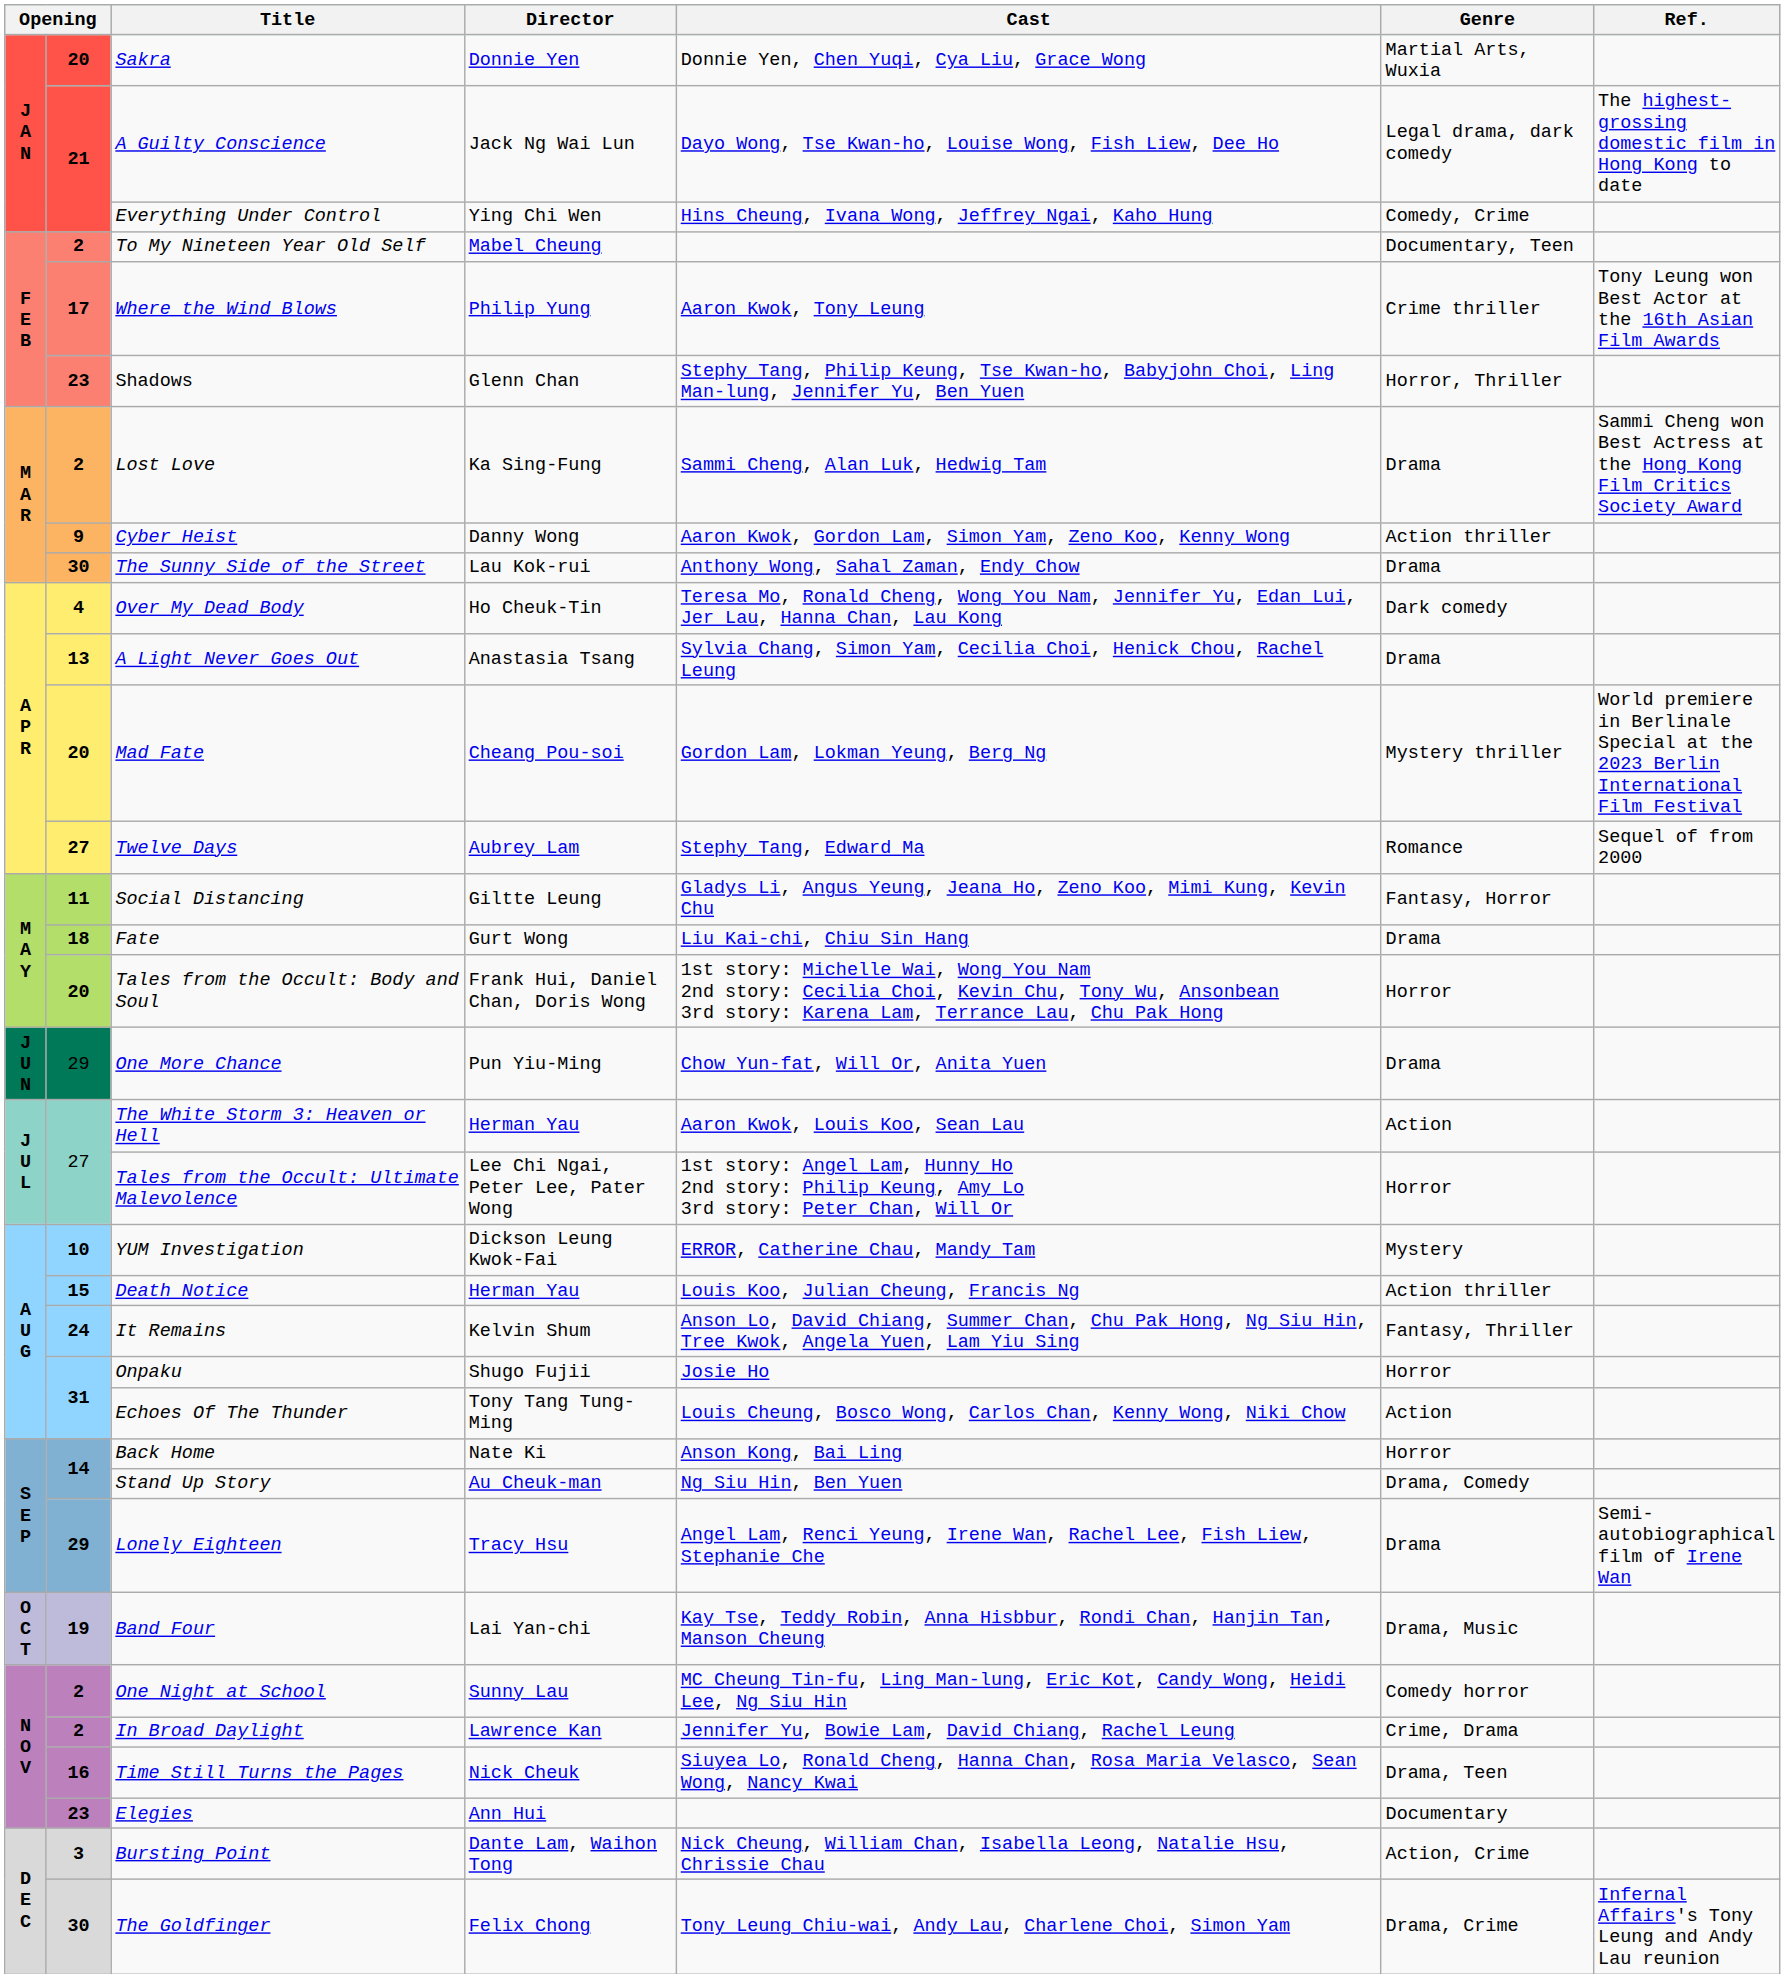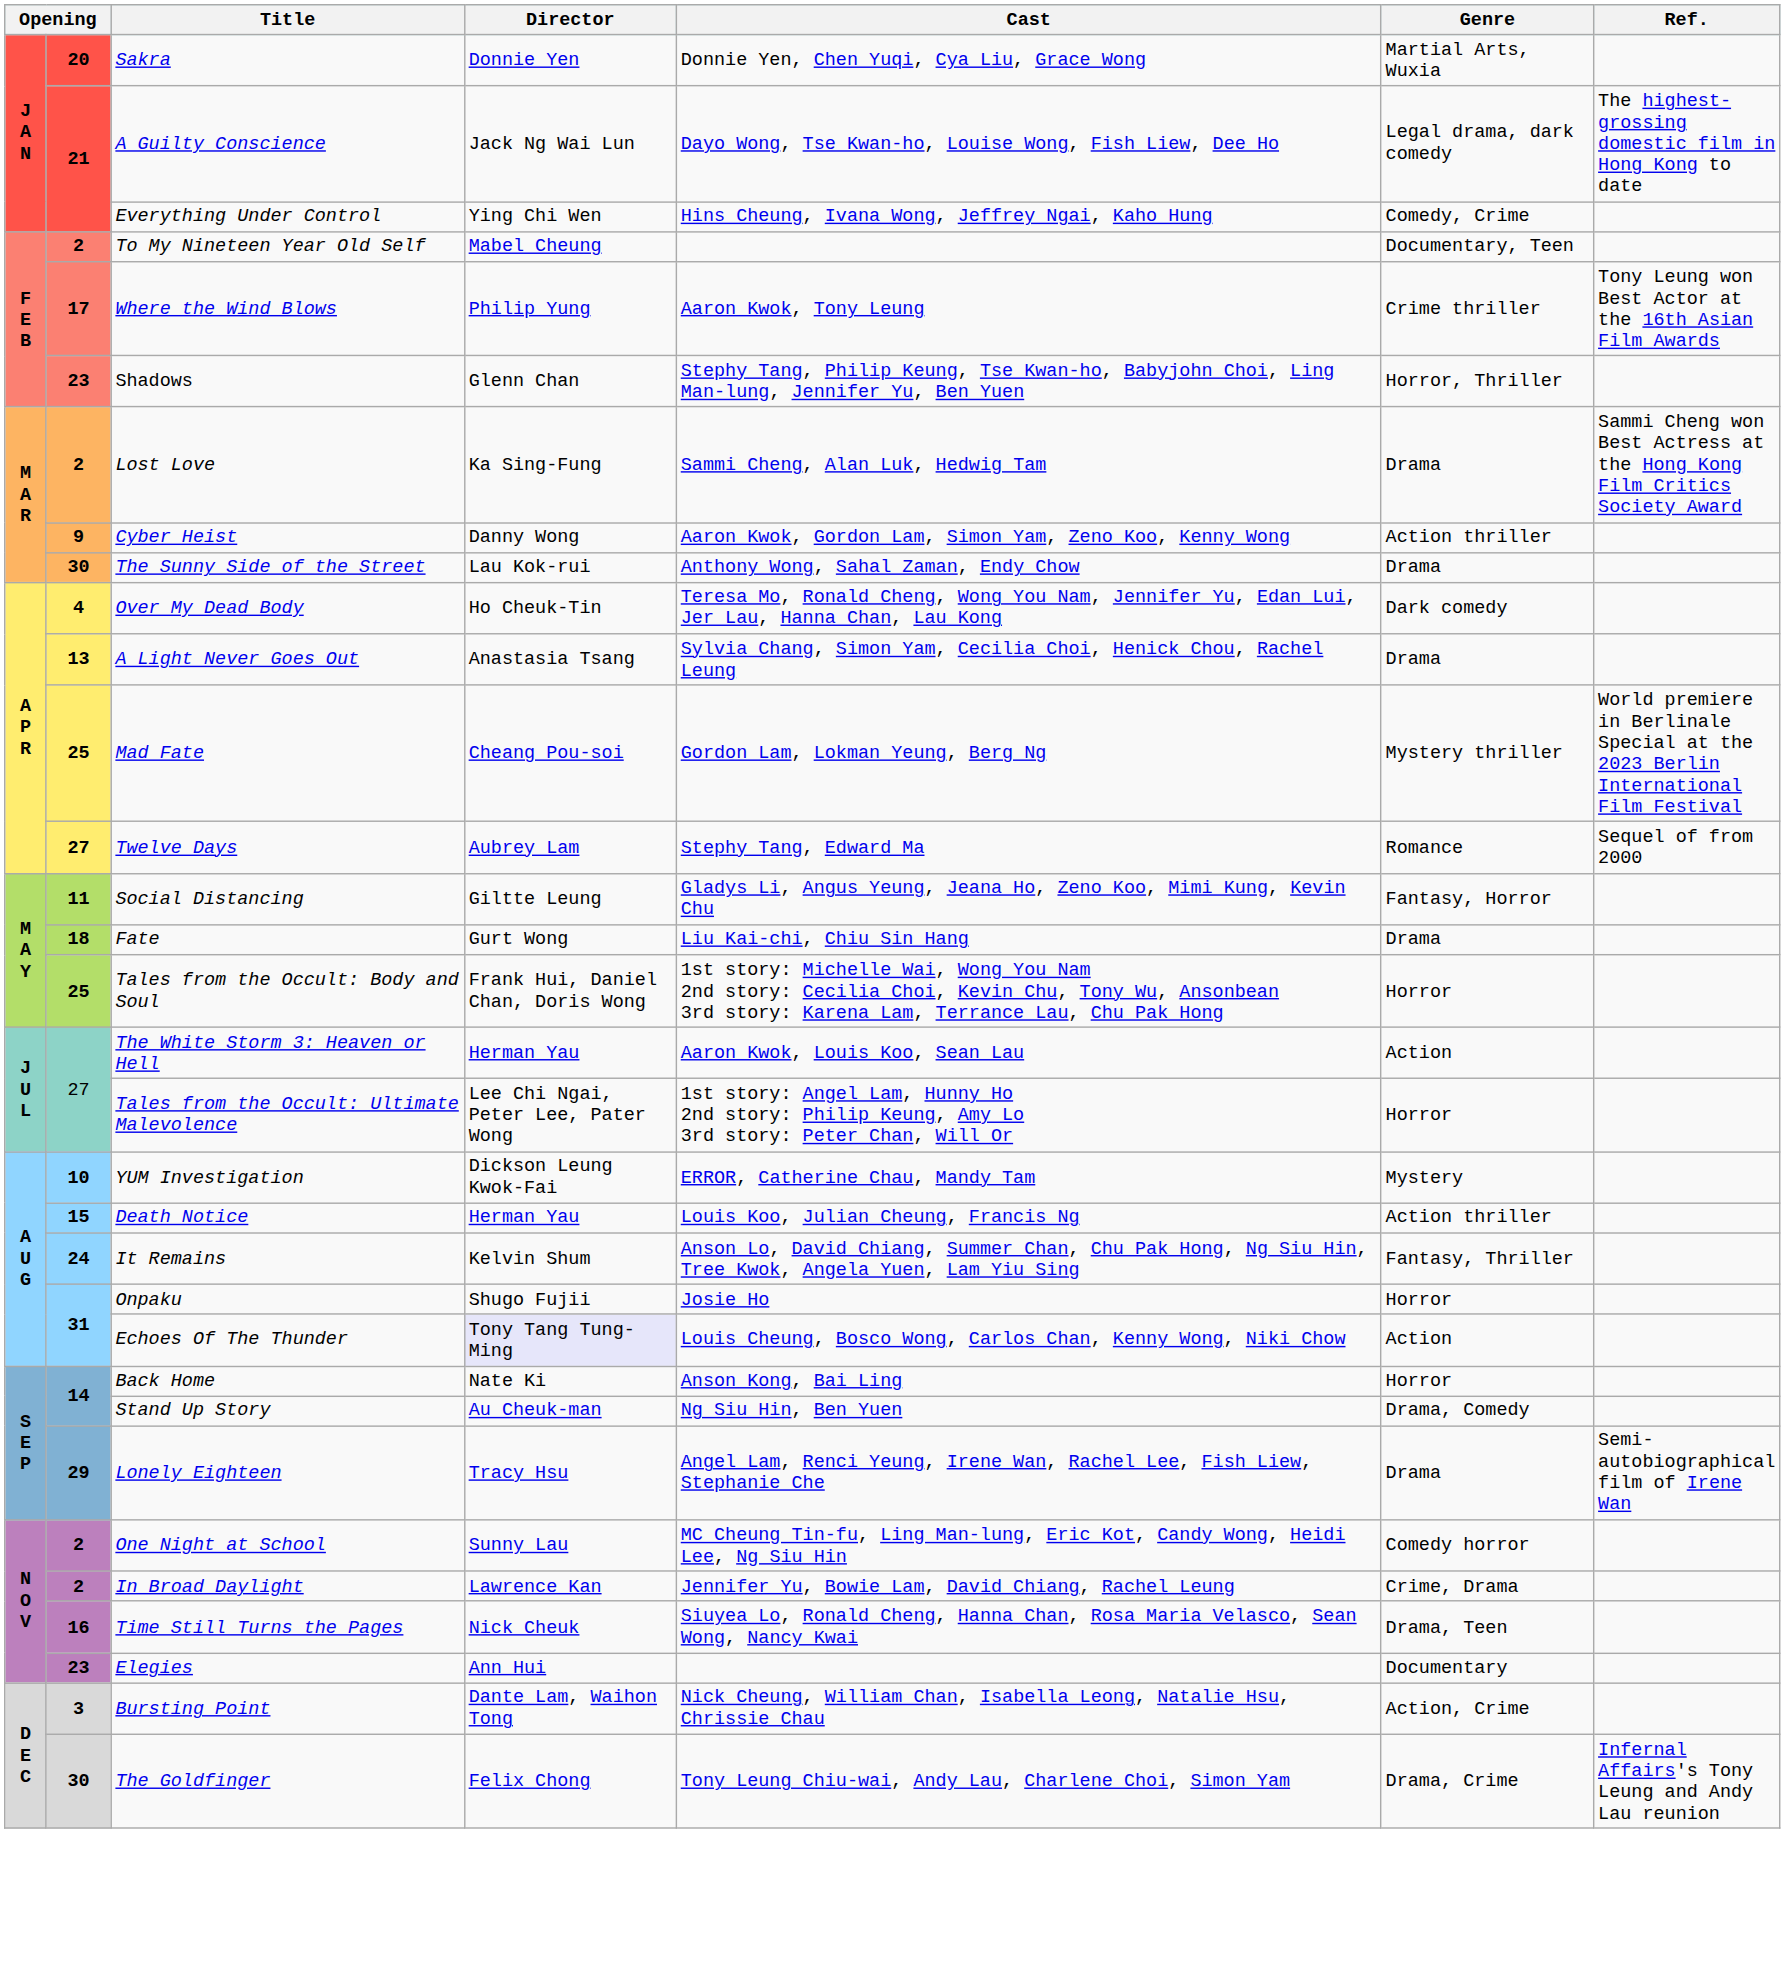(79, 754) 20 -> (79, 754) 25
(79, 991) 20 -> (79, 991) 25
- row: (198, 1064)
(552, 1413) no background -> (552, 1340) lavender background
- row: (165, 1629)
